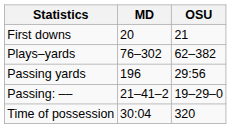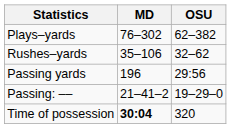- row: (39, 34)
+ row: (47, 54)
(136, 113) normal -> (136, 113) bold
